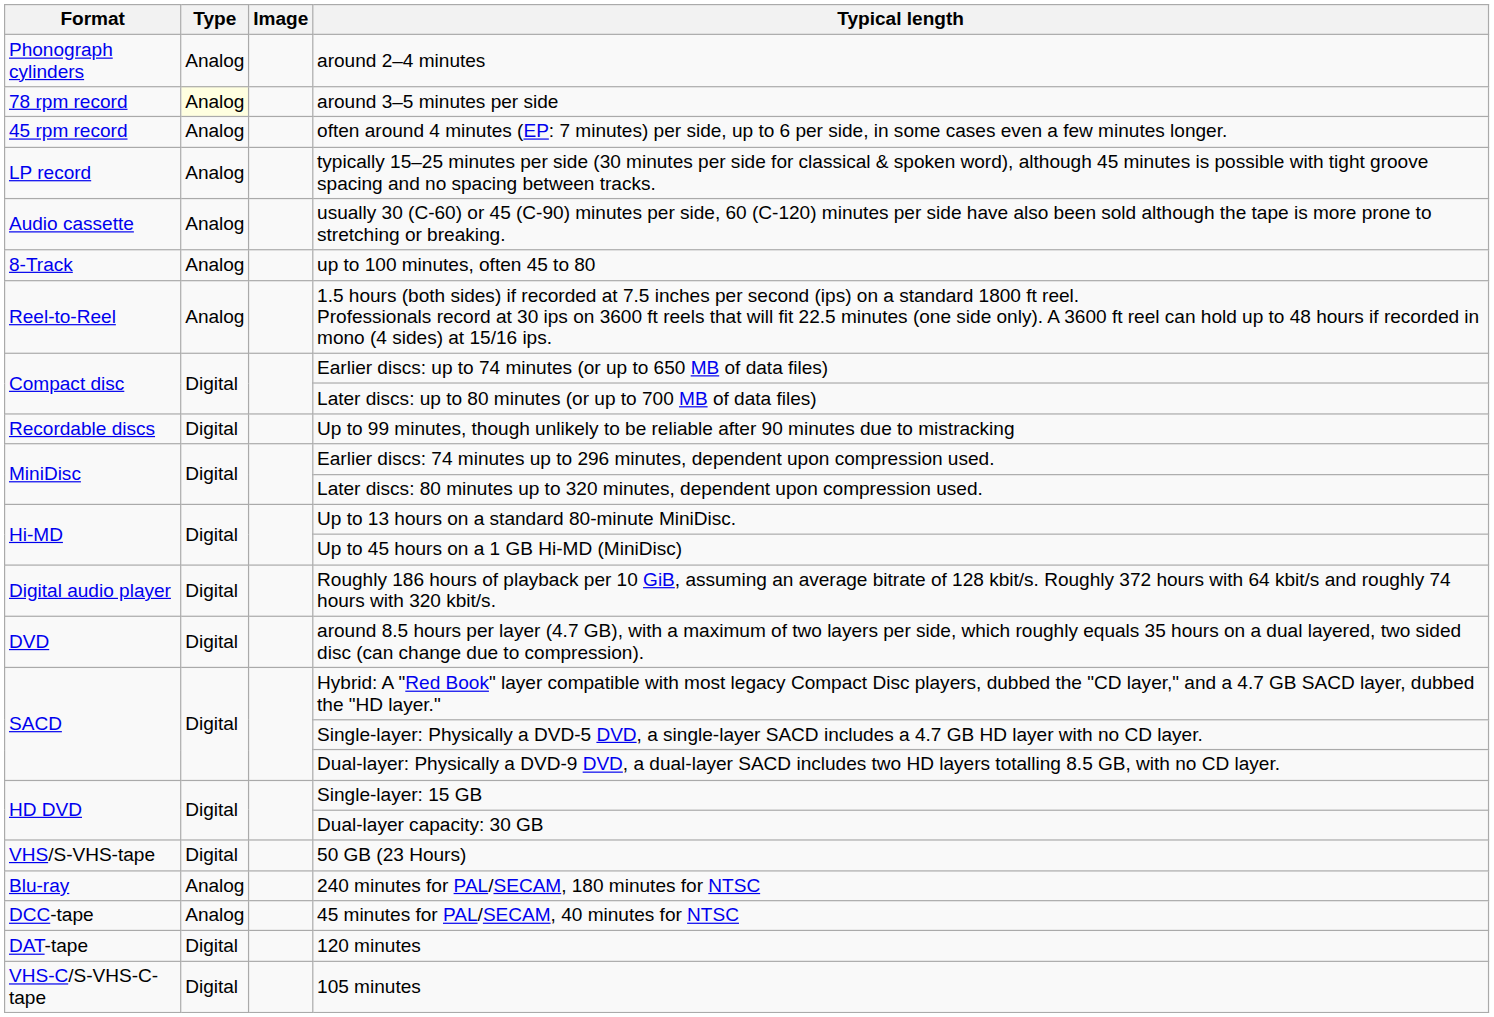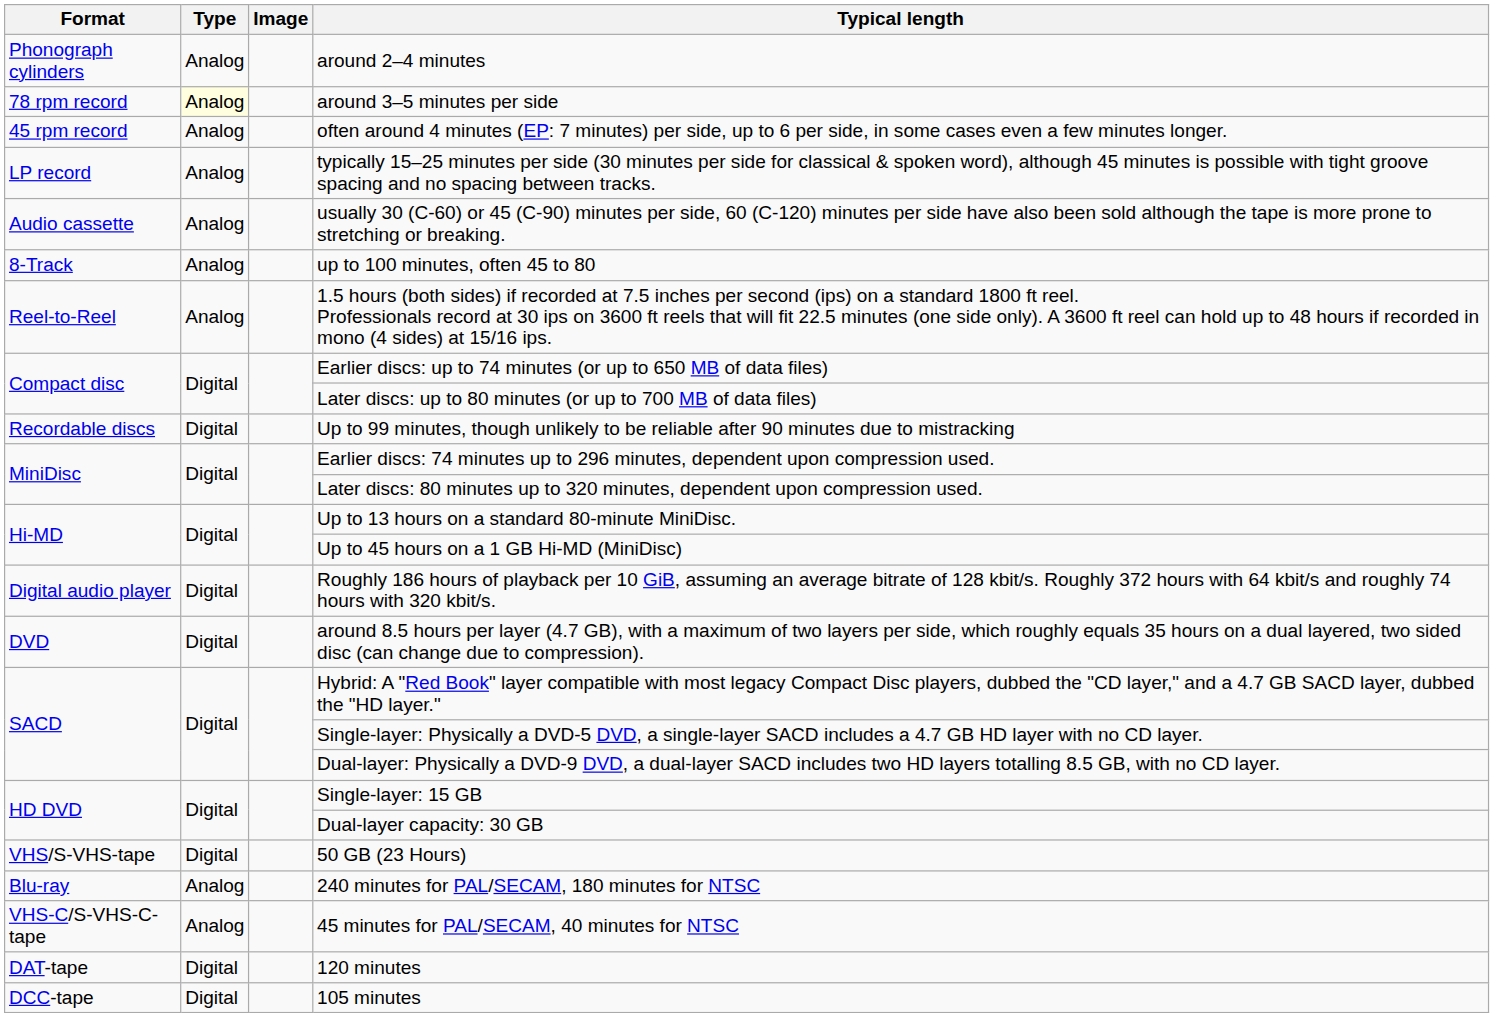(51, 915) DCC-tape -> (84, 926) VHS-C/S-VHS-C-tape
(84, 986) VHS-C/S-VHS-C-tape -> (51, 997) DCC-tape
